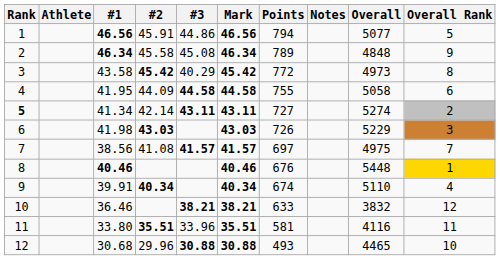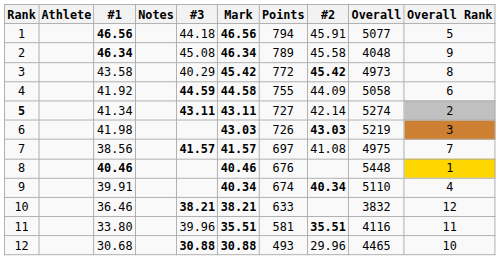columns swapped: (156, 14) <-> (328, 14)
(197, 33) 44.86 -> (197, 33) 44.18
(376, 53) 4848 -> (376, 53) 4048
(115, 91) 41.95 -> (115, 91) 41.92
(197, 91) 44.58 -> (197, 91) 44.59
(376, 130) 5229 -> (376, 130) 5219
(197, 226) 33.96 -> (197, 226) 39.96
